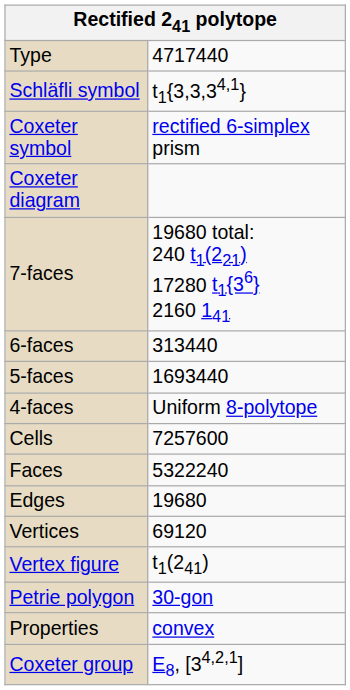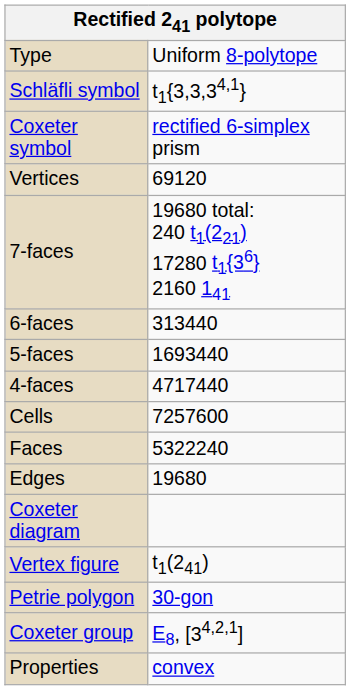(190, 55) 4717440 -> (235, 55) Uniform 8-polytope
rows swapped: (45, 190) <-> (44, 531)
(235, 407) Uniform 8-polytope -> (190, 386) 4717440
rows swapped: (71, 664) <-> (54, 628)
